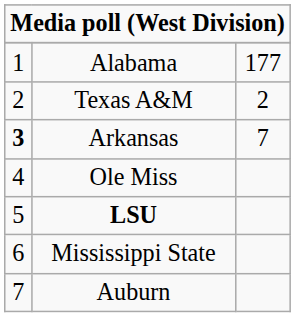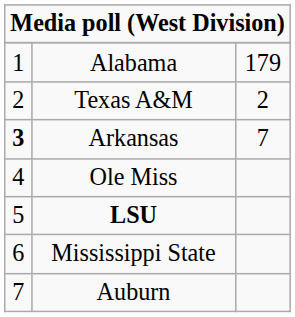(263, 62) 177 -> (263, 62) 179
